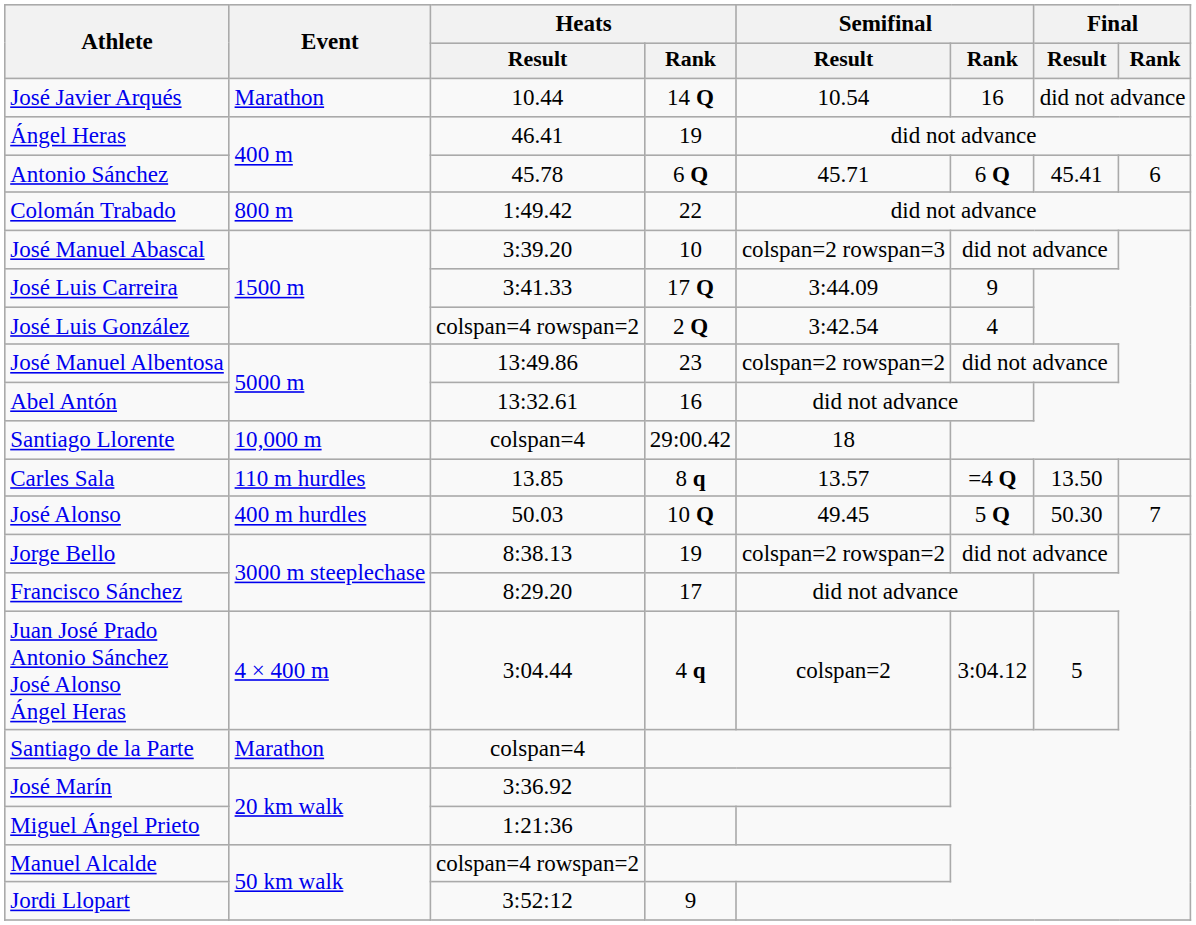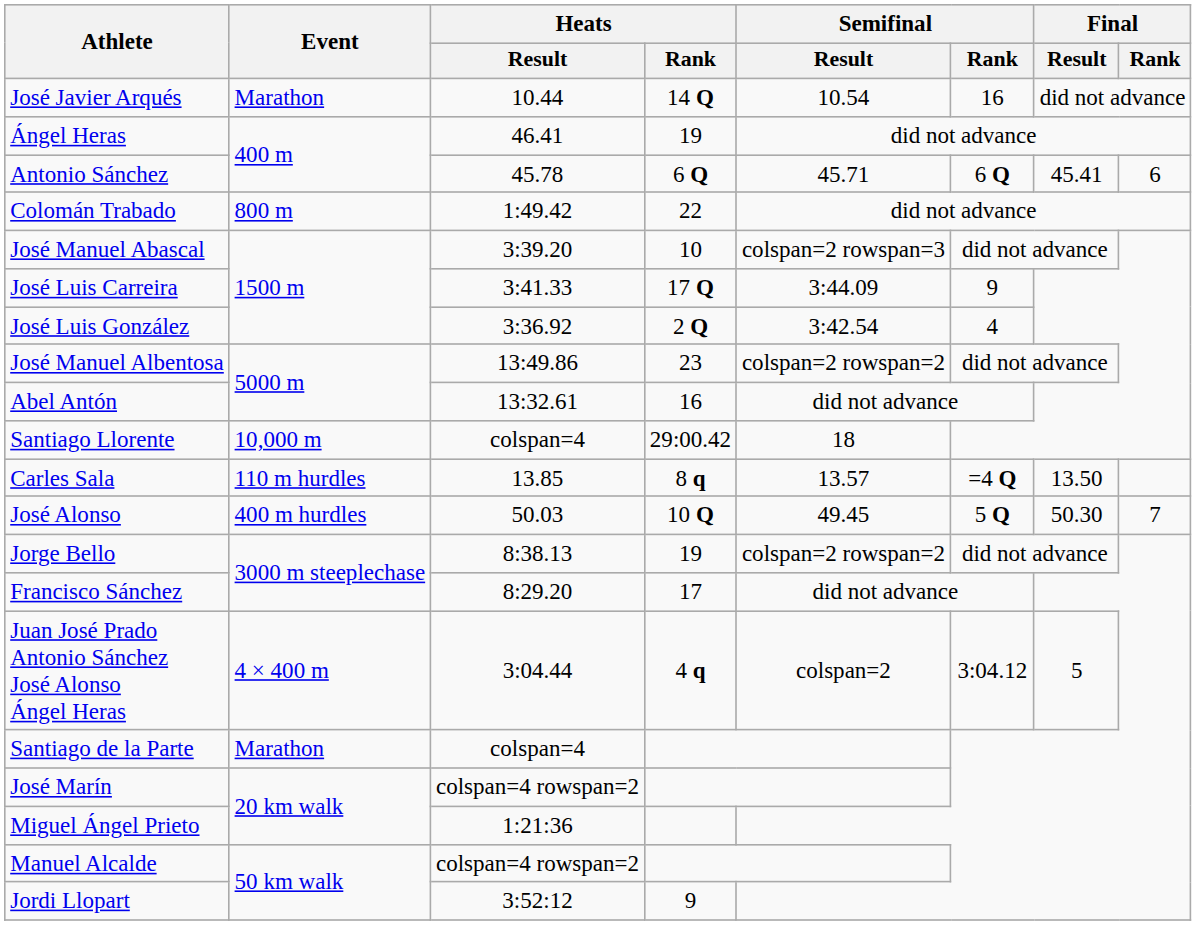(538, 325) colspan=4 rowspan=2 -> (537, 325) 3:36.92
(537, 787) 3:36.92 -> (538, 787) colspan=4 rowspan=2
